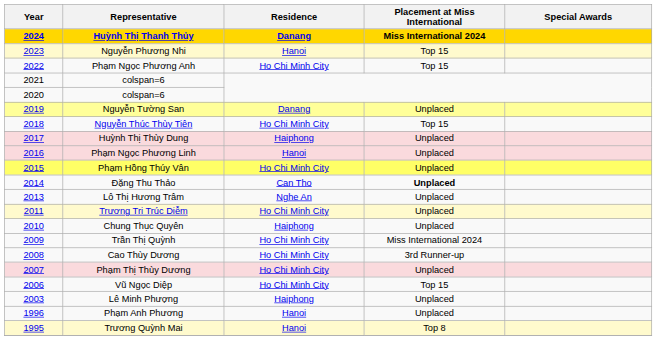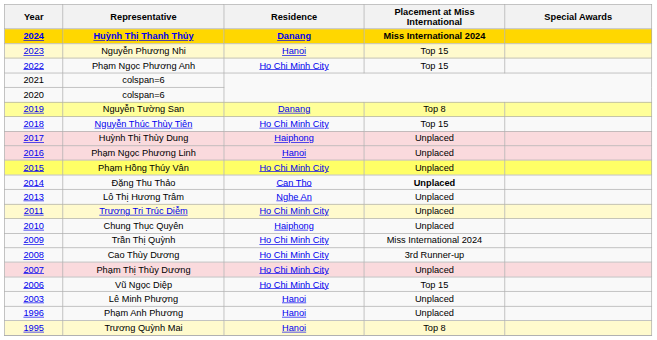(434, 109) Unplaced -> (434, 109) Top 8
(294, 298) Haiphong -> (294, 298) Hanoi
